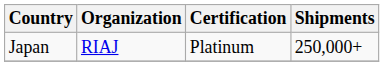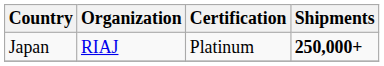(329, 46) normal -> (329, 46) bold
